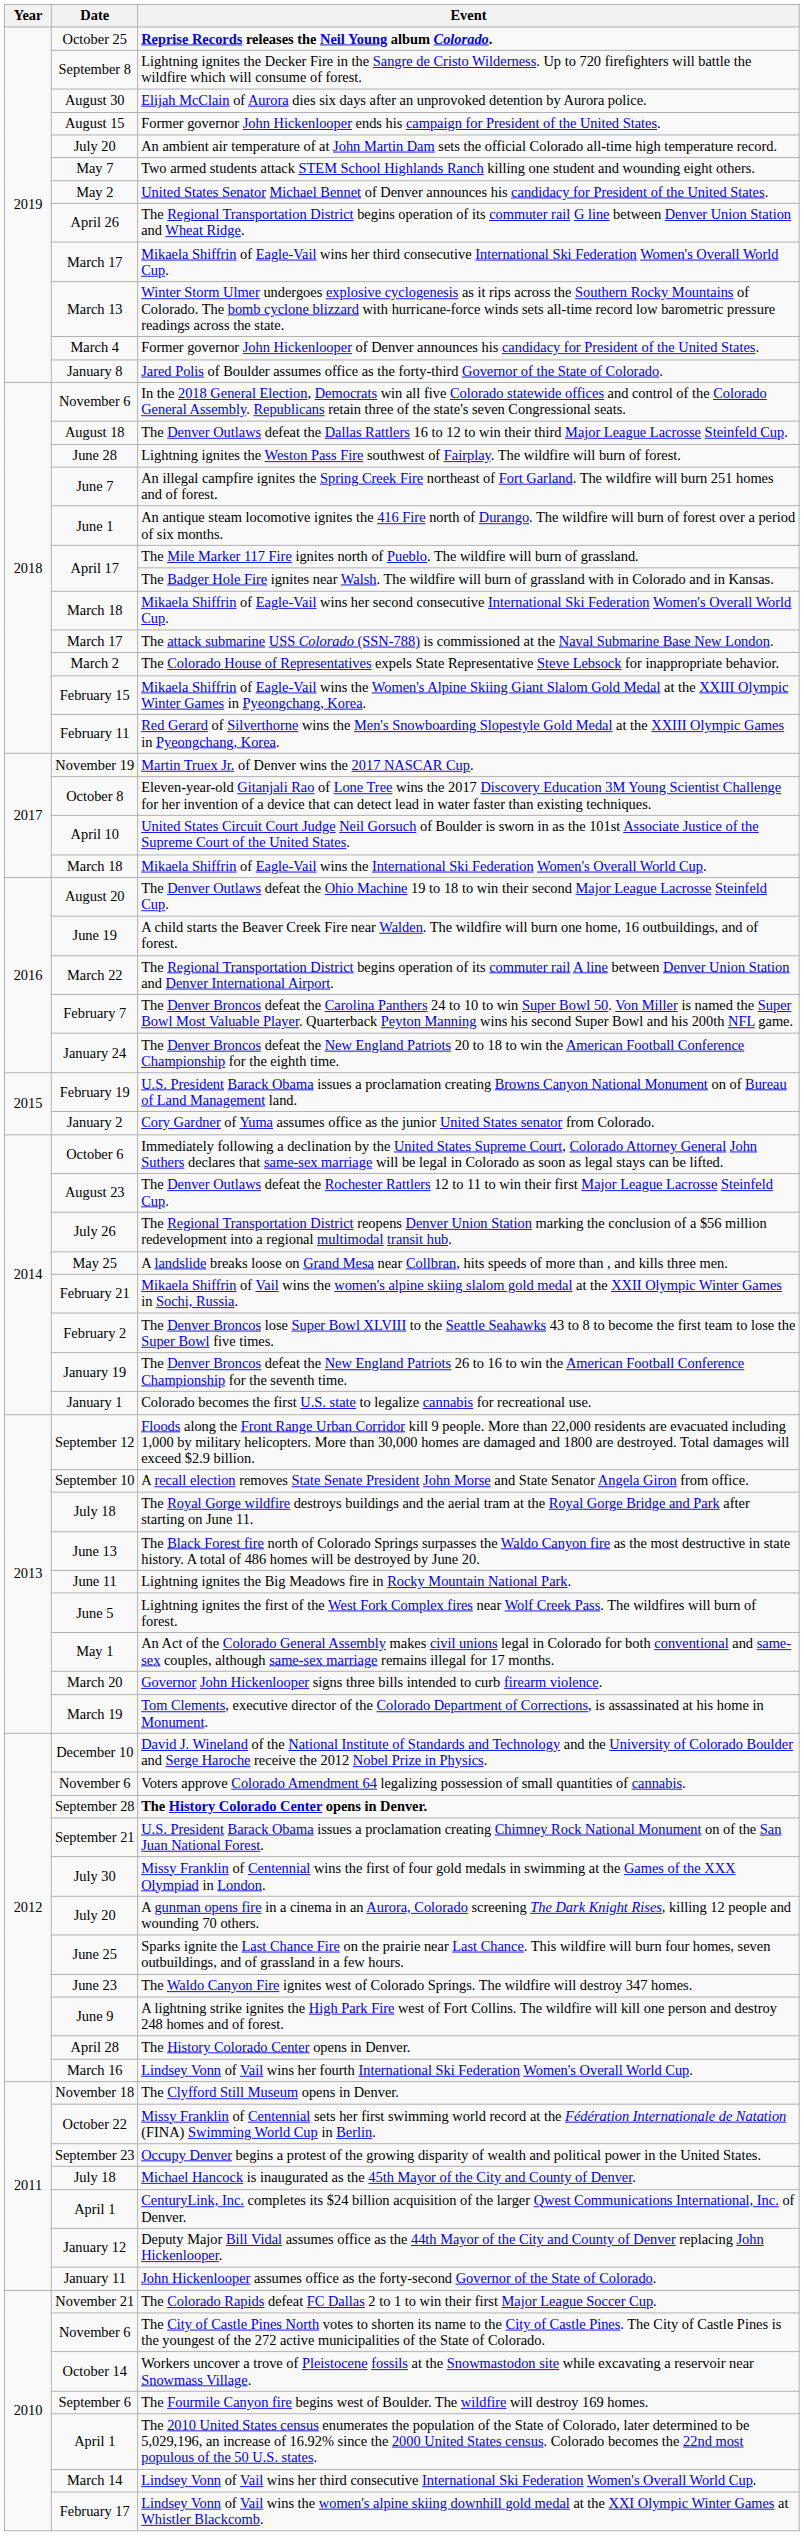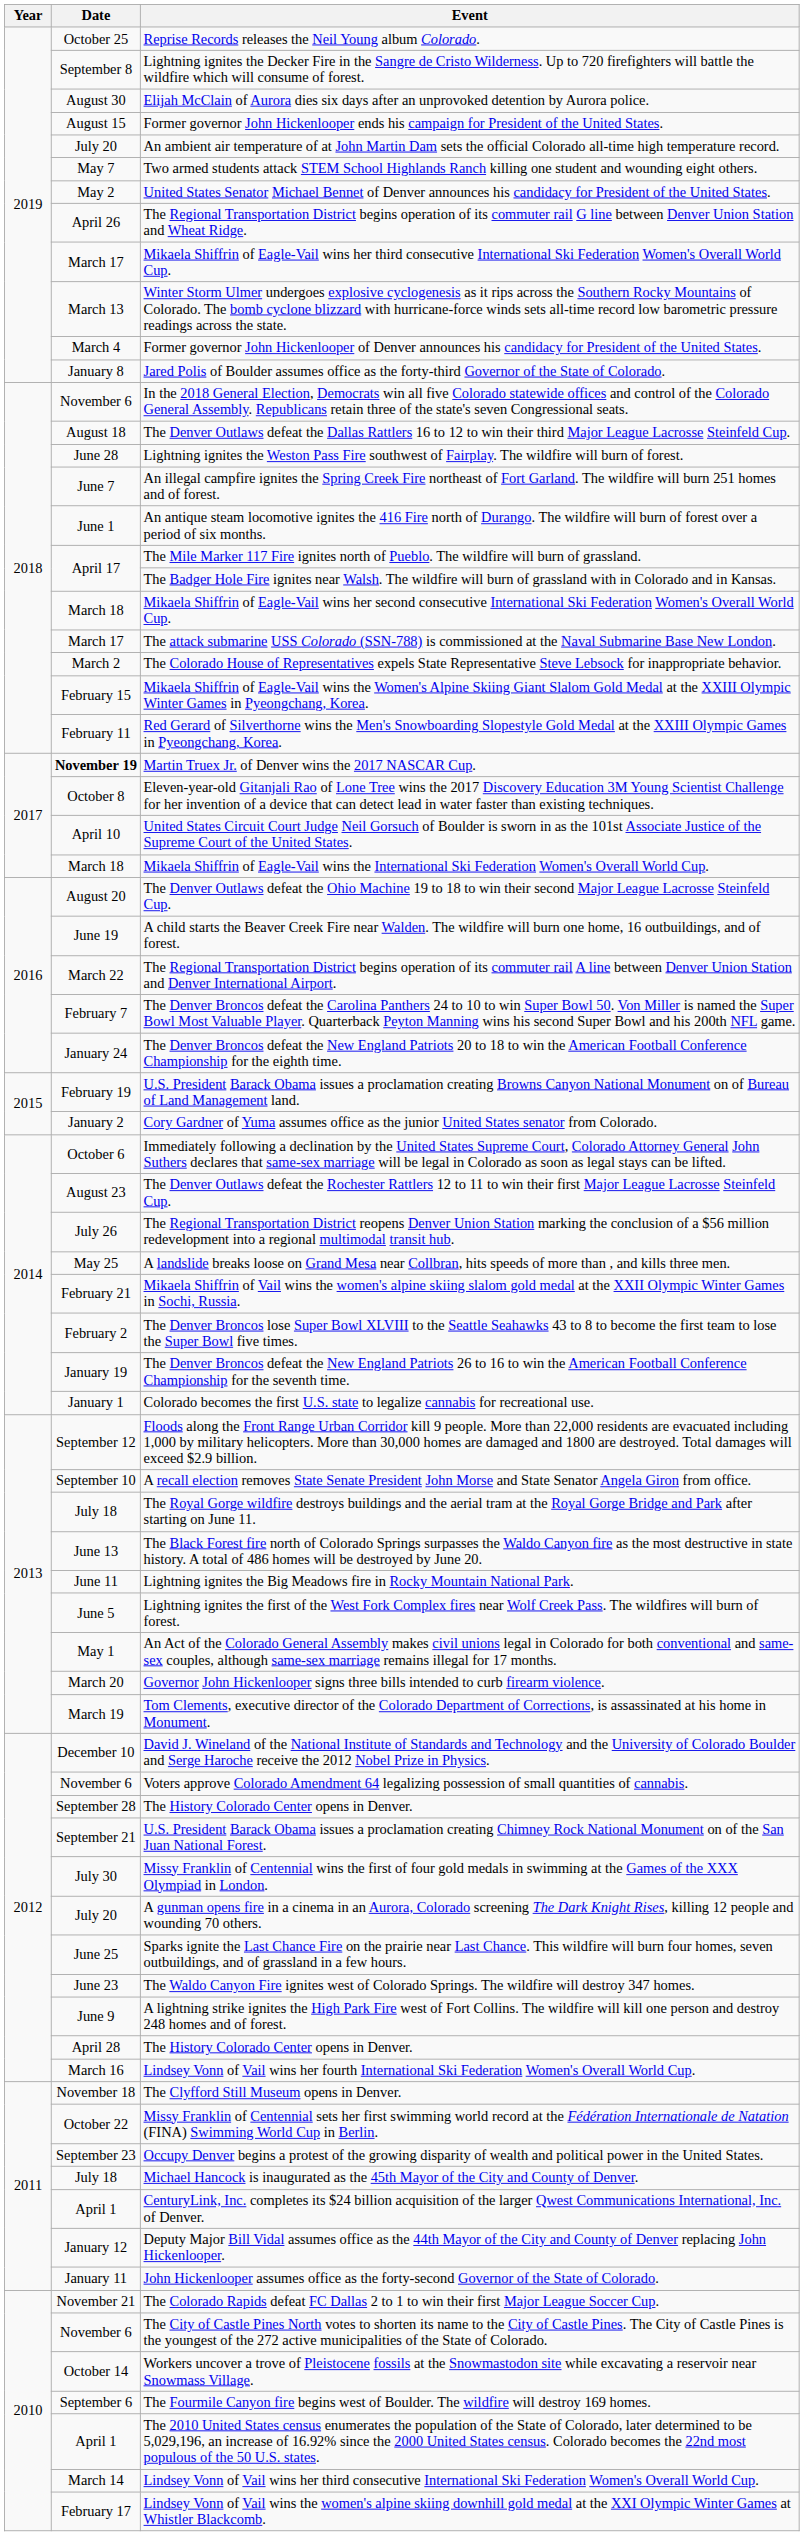(317, 38) bold -> (312, 38) normal
(95, 765) normal -> (96, 765) bold
(284, 1806) bold -> (278, 1806) normal
